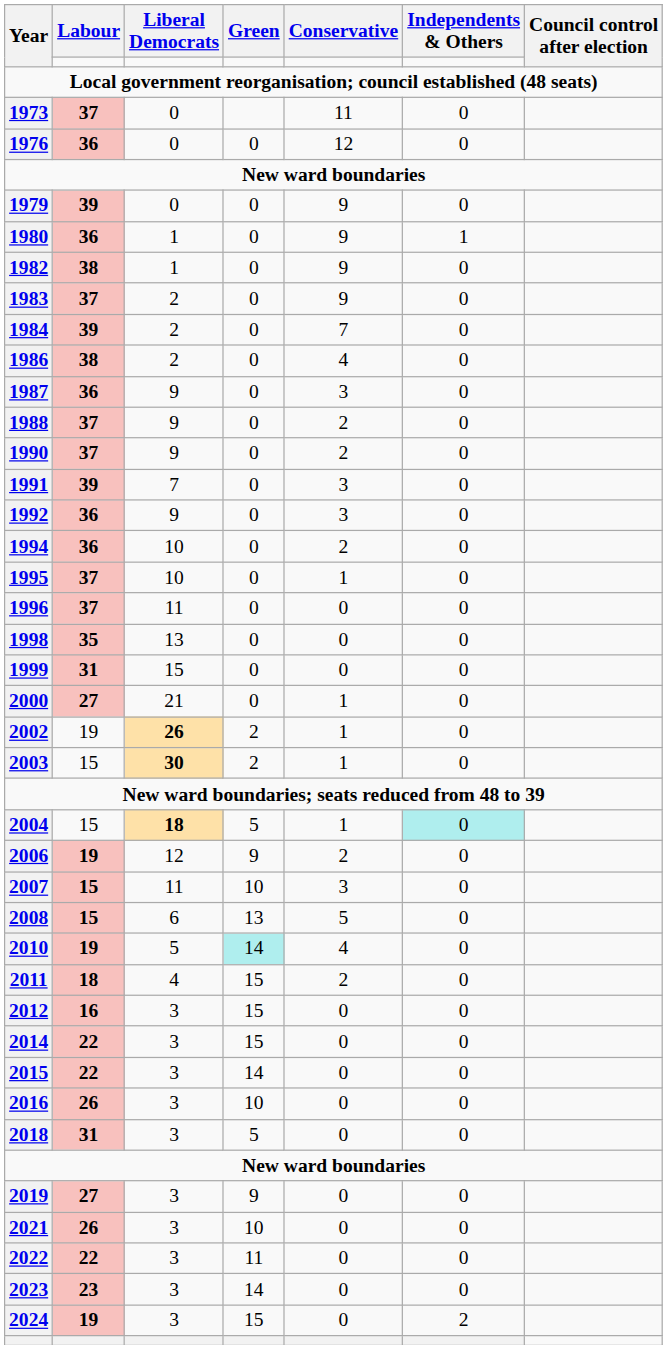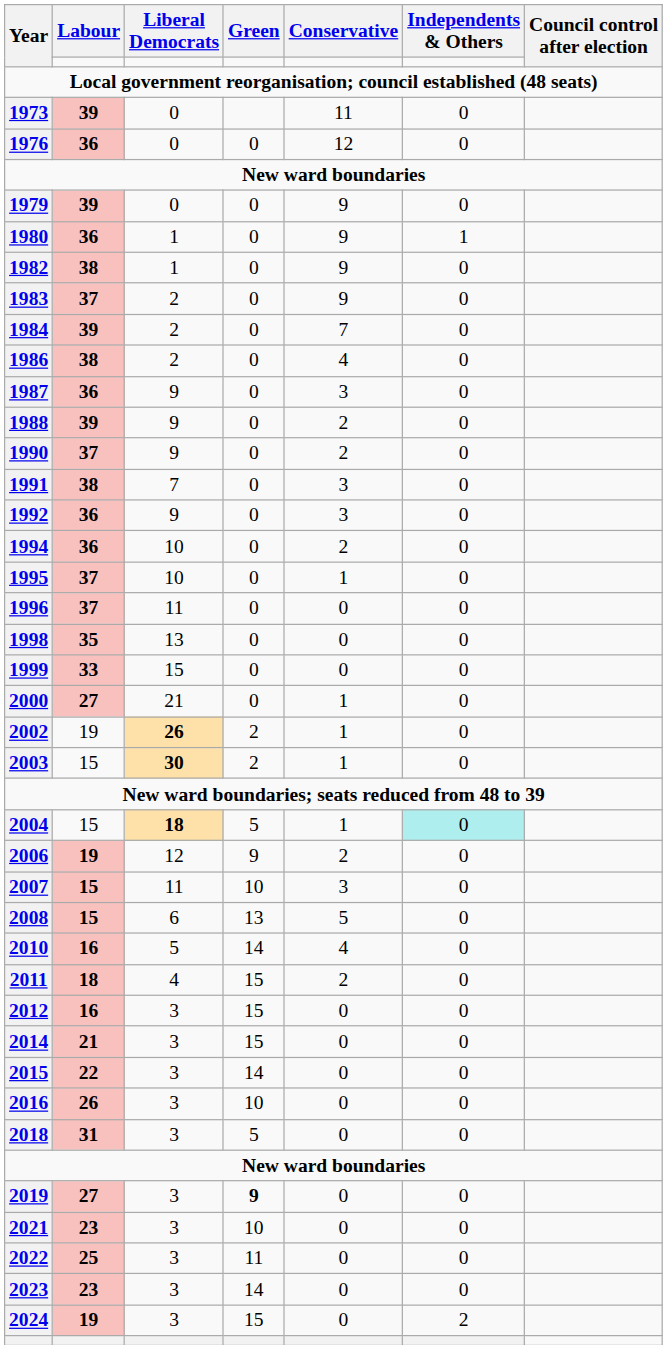(89, 112) 37 -> (89, 112) 39
(89, 422) 37 -> (89, 422) 39
(89, 484) 39 -> (89, 484) 38
(89, 670) 31 -> (89, 670) 33
(89, 948) 19 -> (89, 948) 16
(254, 948) paleturquoise background -> (254, 948) no background
(89, 1041) 22 -> (89, 1041) 21
(254, 1196) normal -> (254, 1196) bold
(89, 1227) 26 -> (89, 1227) 23
(89, 1258) 22 -> (89, 1258) 25
